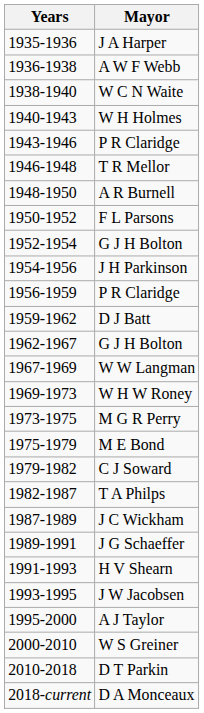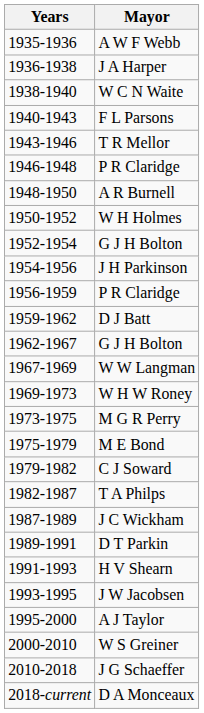(132, 42) J A Harper -> (139, 42) A W F Webb
(139, 67) A W F Webb -> (132, 67) J A Harper
(140, 117) W H Holmes -> (136, 117) F L Parsons
(139, 142) P R Claridge -> (134, 142) T R Mellor
(134, 167) T R Mellor -> (139, 167) P R Claridge
(136, 218) F L Parsons -> (140, 218) W H Holmes
(141, 544) J G Schaeffer -> (133, 544) D T Parkin
(133, 670) D T Parkin -> (141, 670) J G Schaeffer
